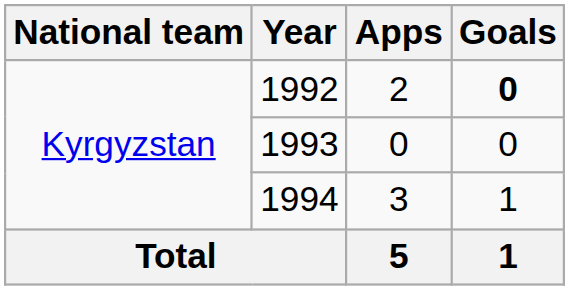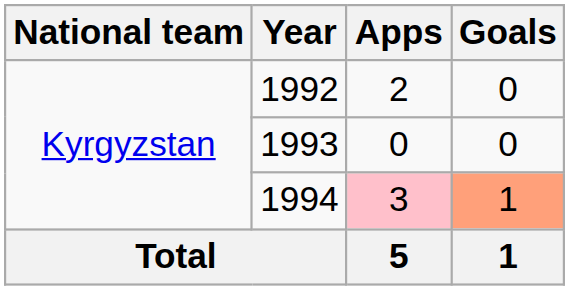(508, 88) bold -> (508, 88) normal
(399, 199) no background -> (399, 199) pink background
(508, 199) no background -> (508, 199) lightsalmon background
